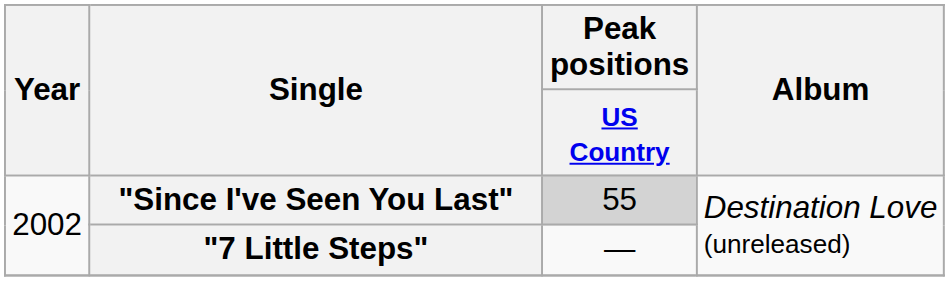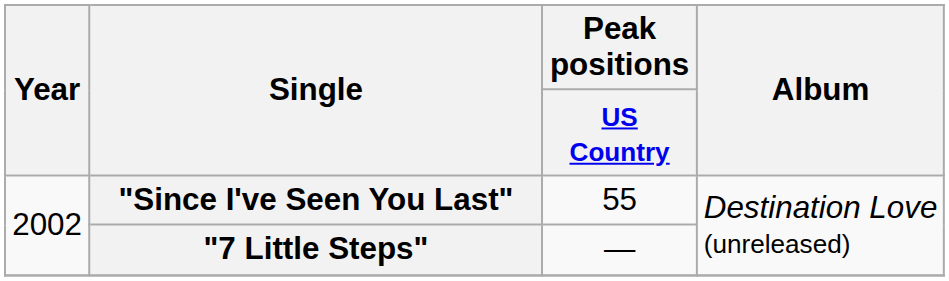(620, 199) lightgrey background -> (620, 199) no background
